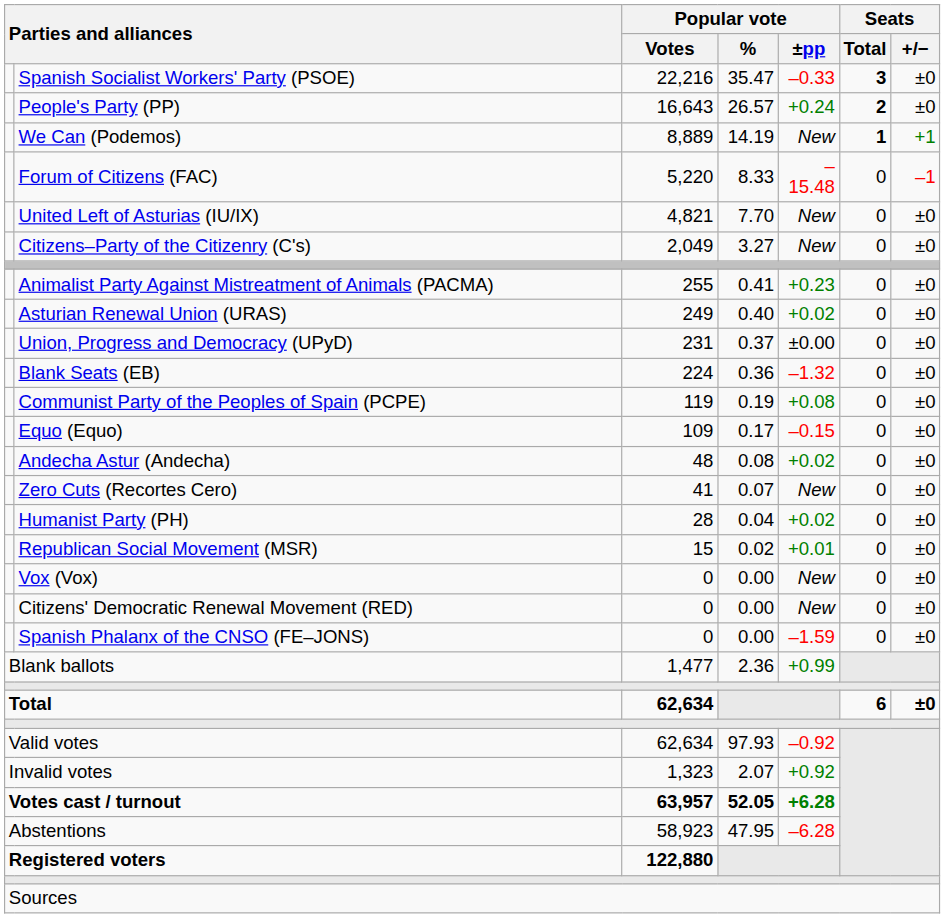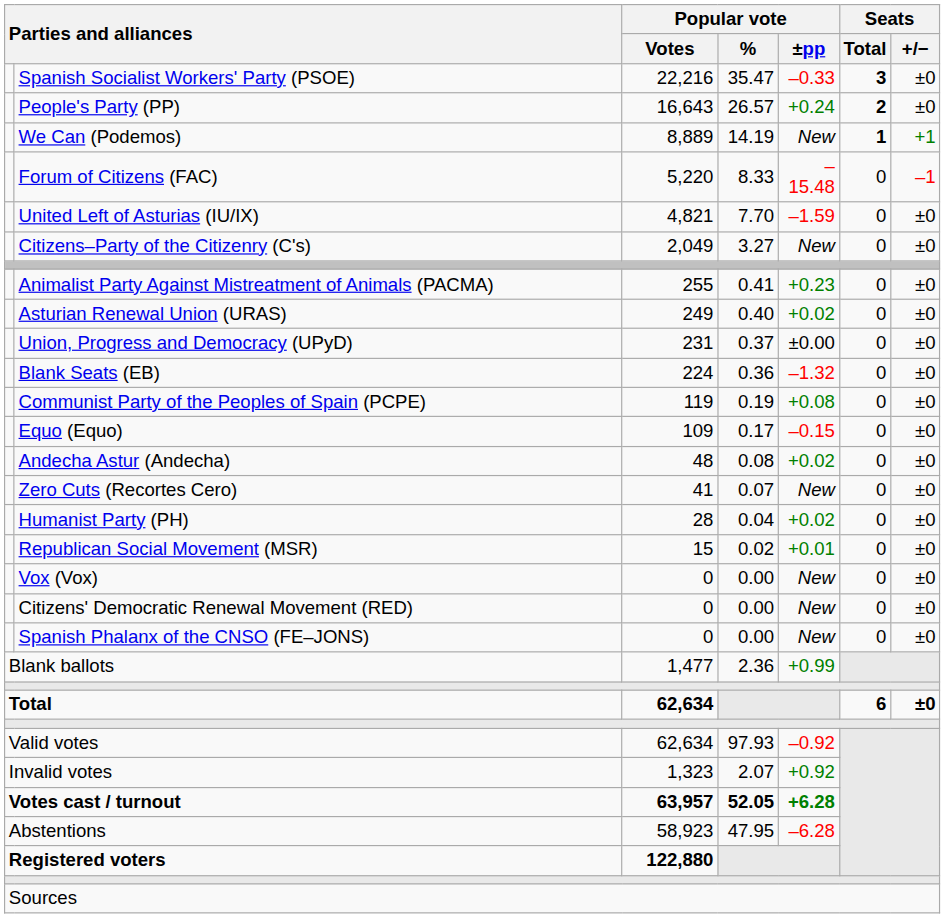(816, 216) New -> (812, 216) –1.59
(812, 637) –1.59 -> (816, 637) New
